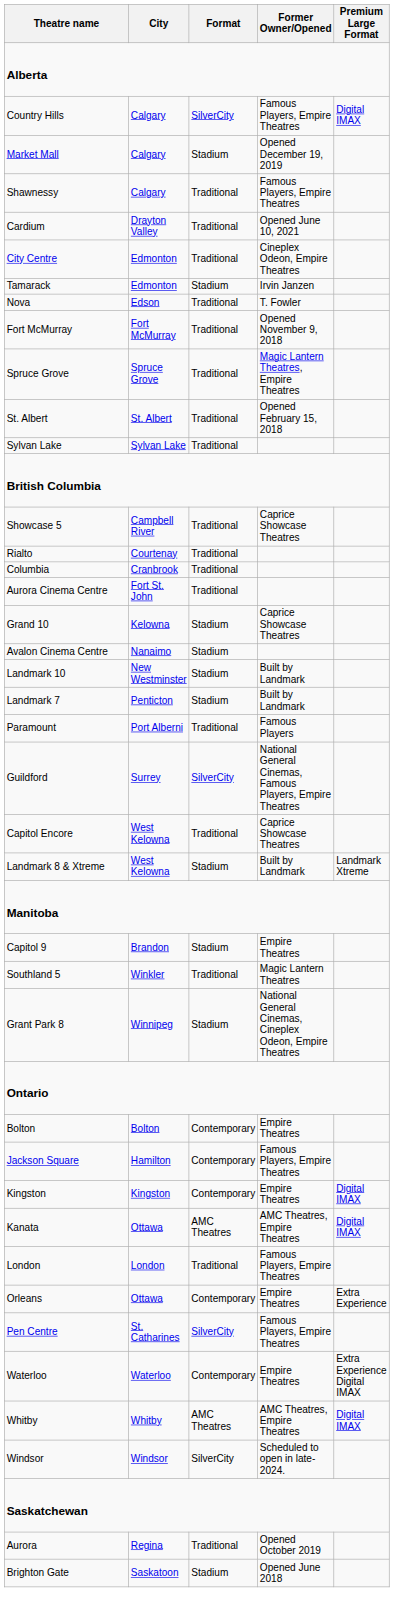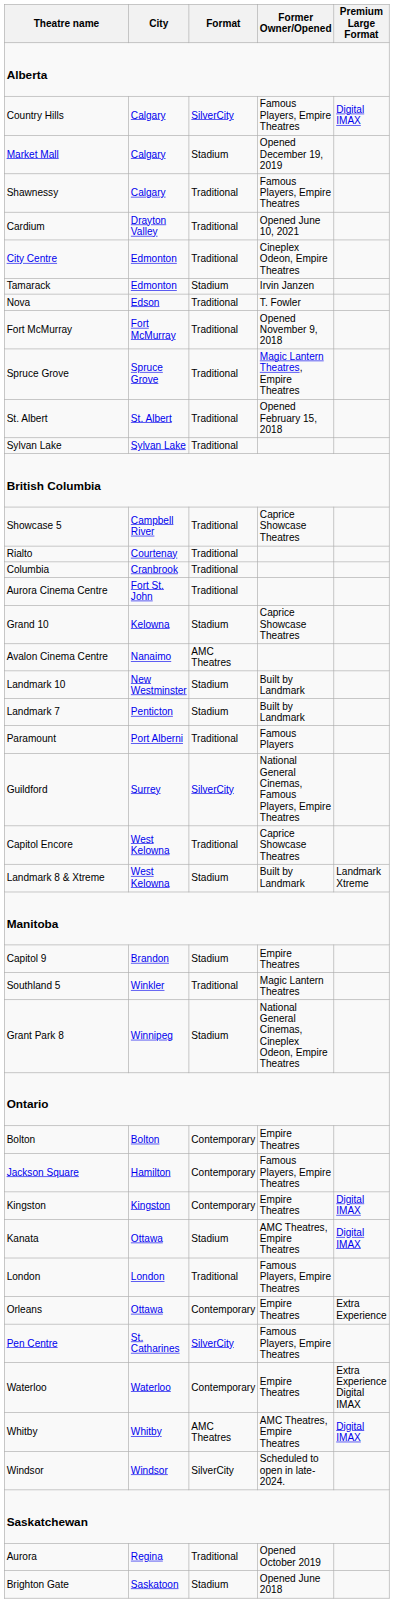(210, 651) Stadium -> (211, 657) AMC Theatres
(211, 1227) AMC Theatres -> (210, 1238) Stadium
